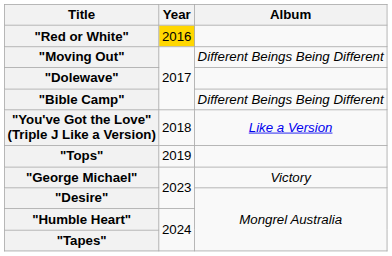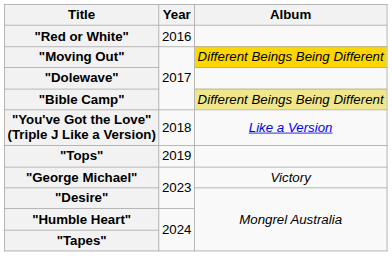(177, 36) gold background -> (177, 36) no background
(291, 57) no background -> (291, 57) gold background
(291, 99) no background -> (291, 99) khaki background
